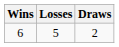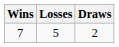(20, 33) 6 -> (20, 33) 7
